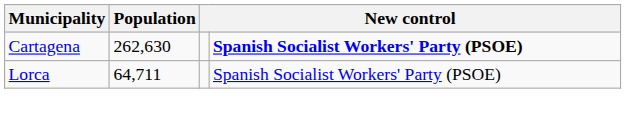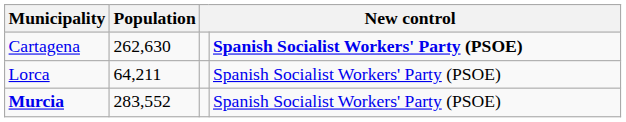(137, 74) 64,711 -> (137, 74) 64,211
+ row: (36, 102)
